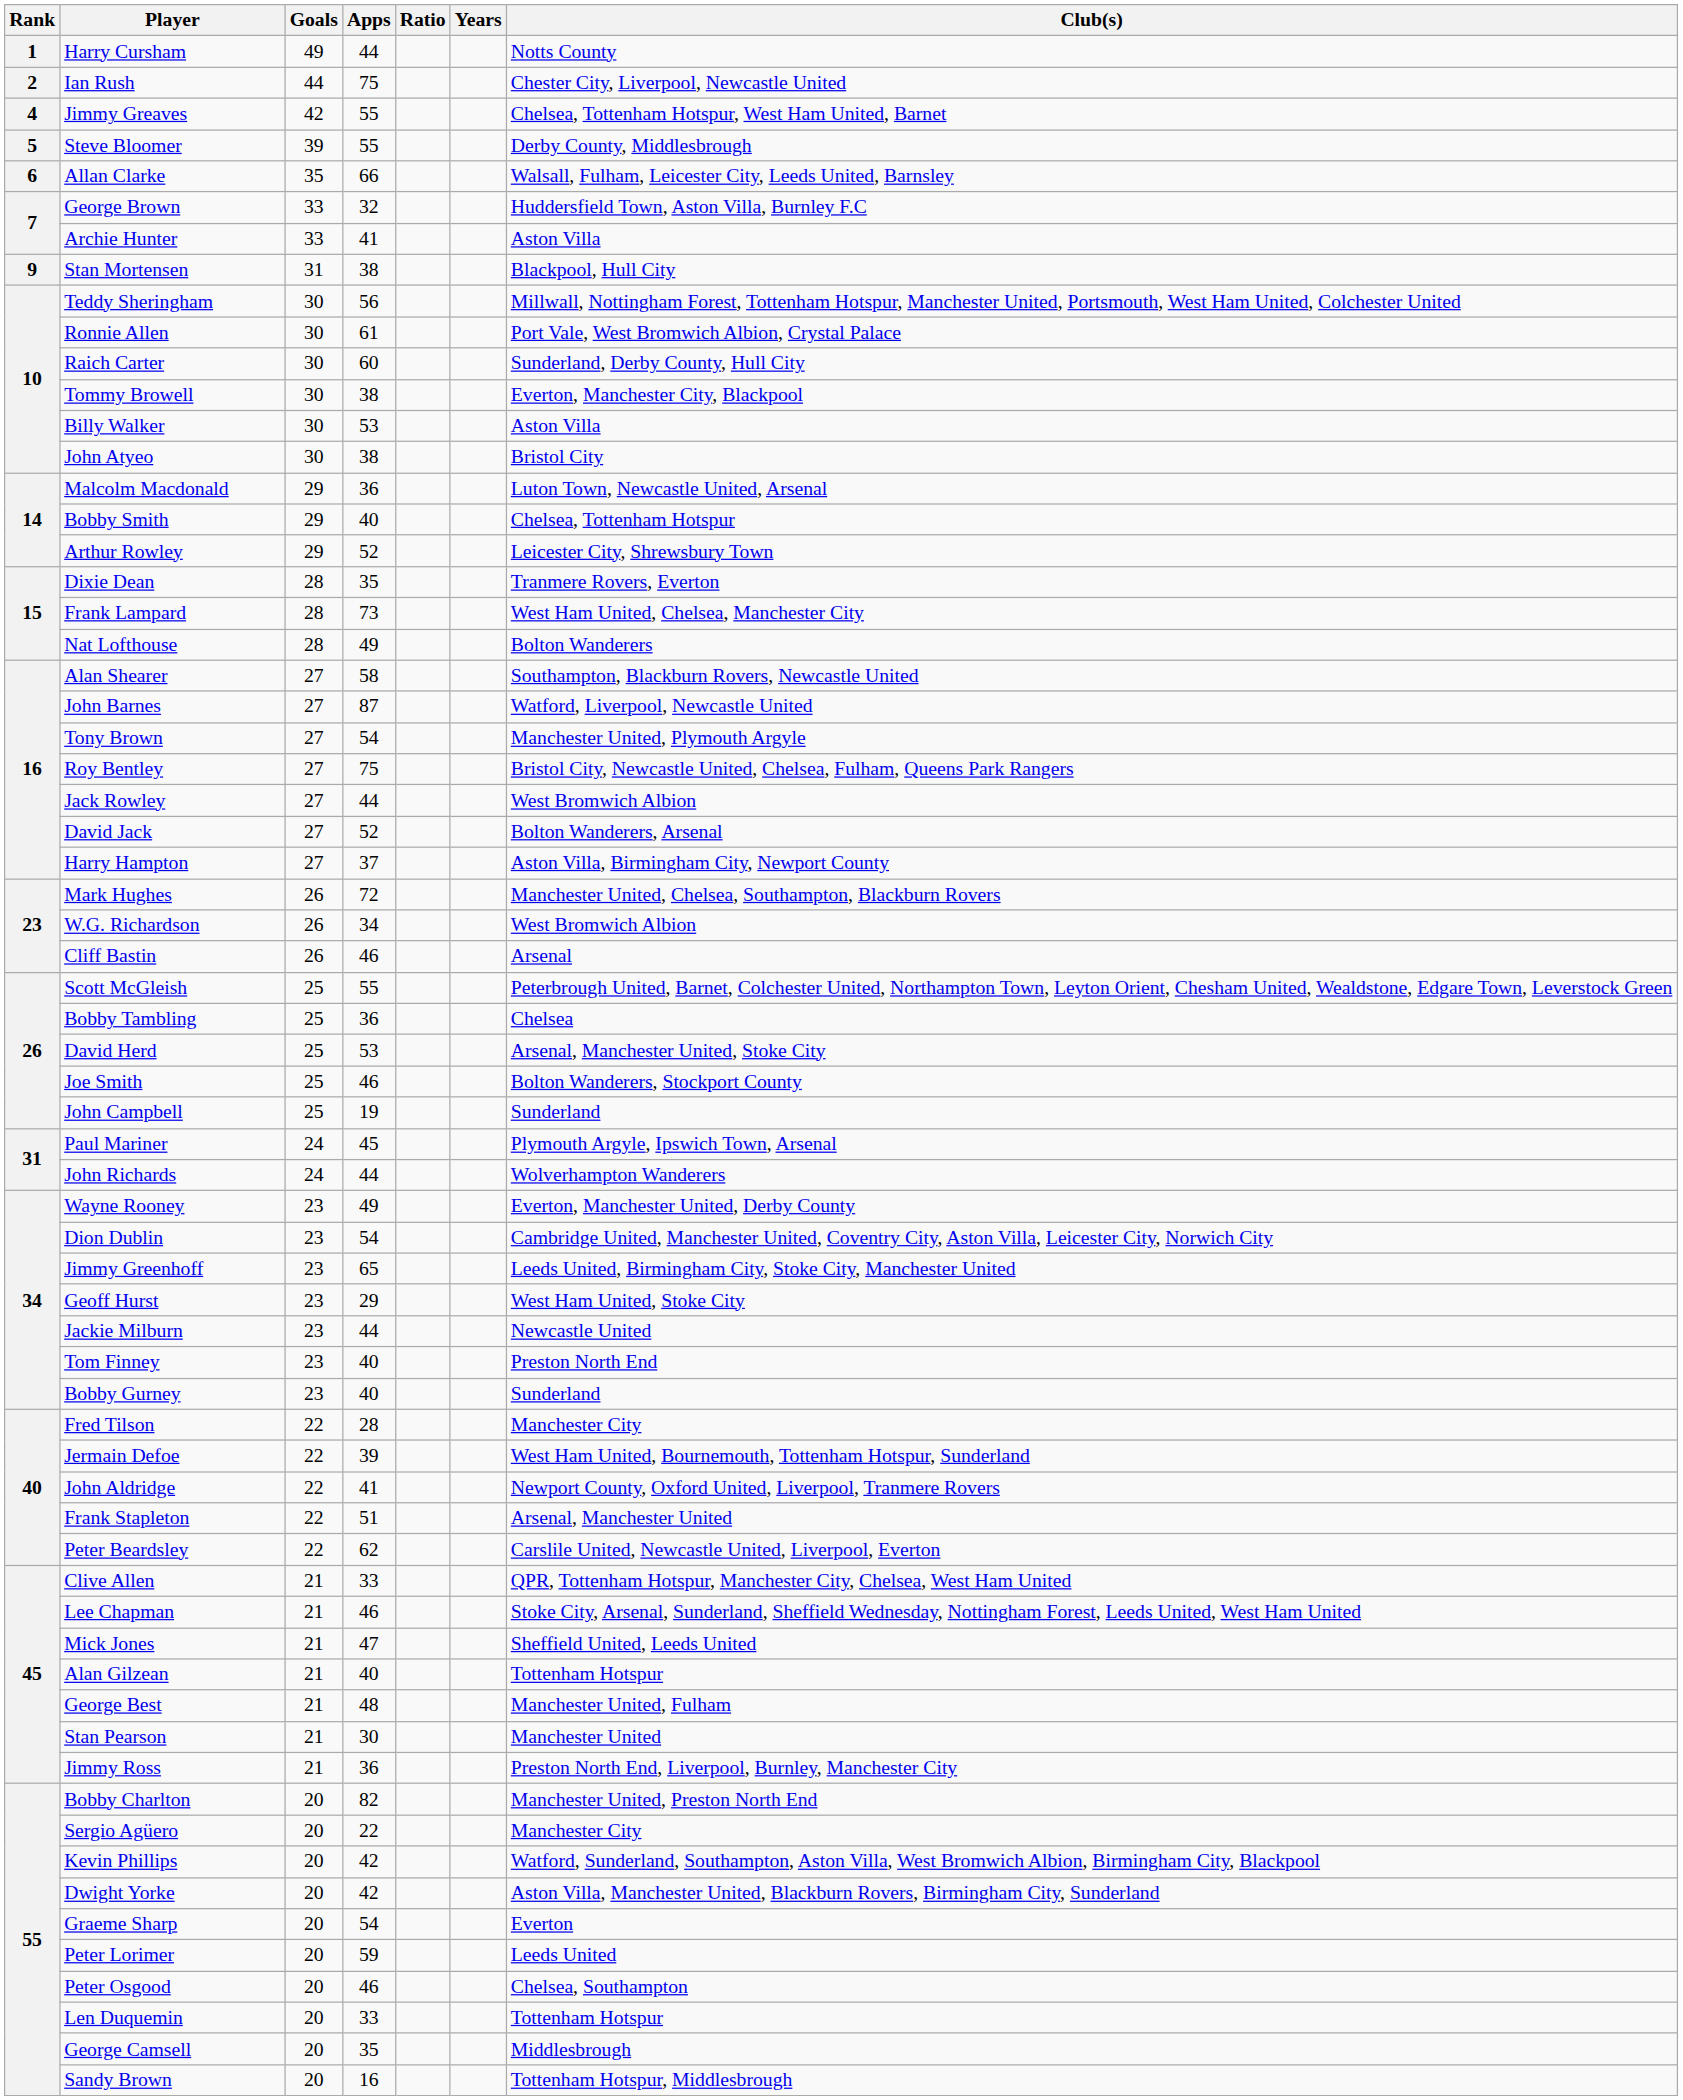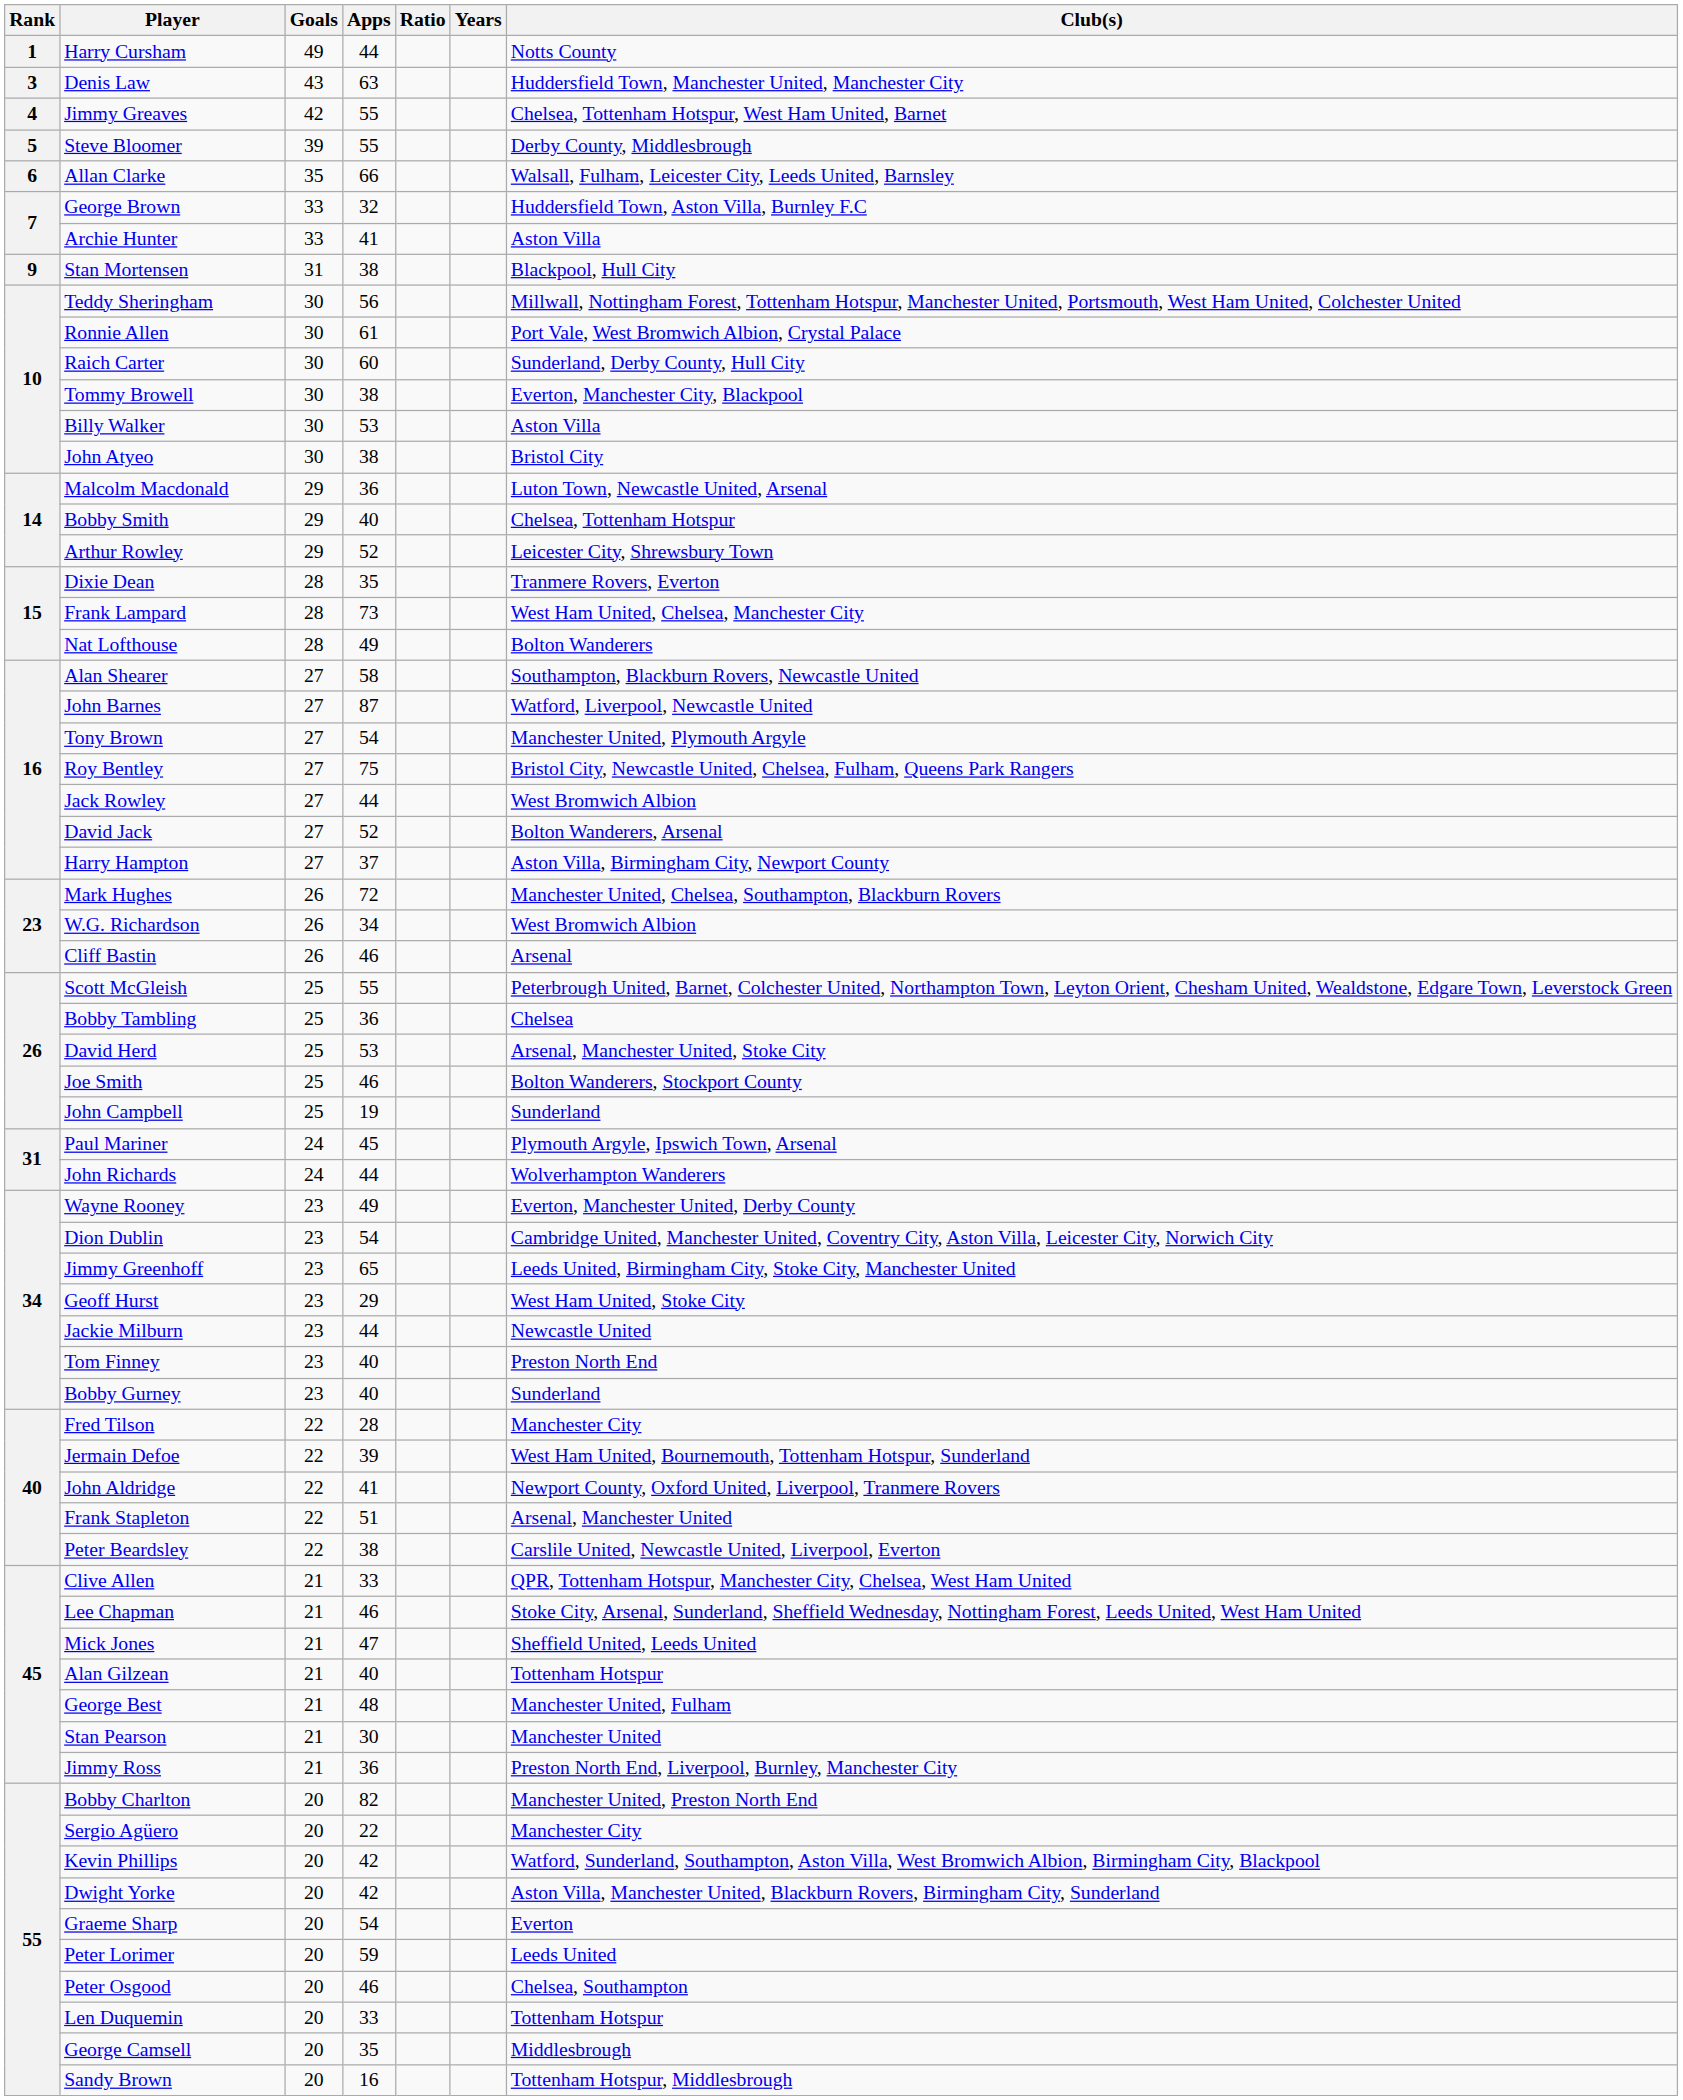- row: (99, 82)
+ row: (107, 82)
(369, 1549) 62 -> (369, 1549) 38
